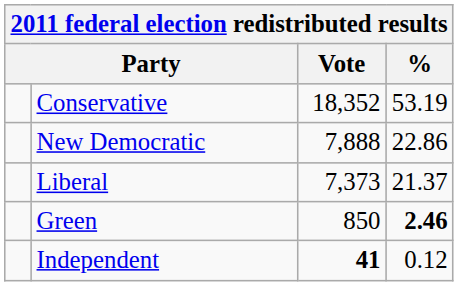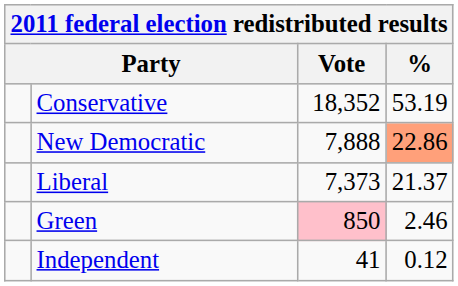(420, 142) no background -> (420, 142) lightsalmon background
(362, 220) no background -> (362, 220) pink background
(426, 220) bold -> (426, 220) normal
(368, 260) bold -> (368, 260) normal
